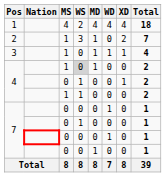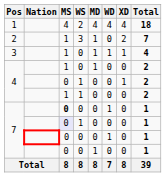(81, 67) lightgrey background -> (81, 67) no background
(66, 109) normal -> (66, 109) bold
(66, 123) no background -> (66, 123) lavender background
